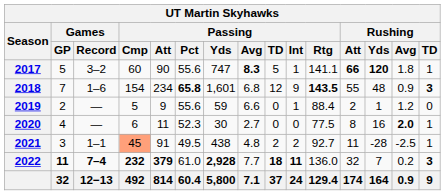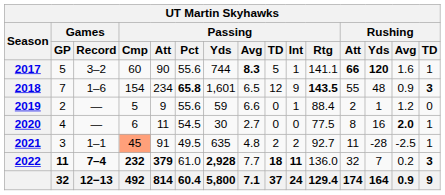(221, 69) 747 -> (221, 69) 744
(406, 69) 1.8 -> (406, 69) 1.6
(252, 87) 6.8 -> (252, 87) 6.5
(189, 124) 52.3 -> (189, 124) 54.5
(221, 143) 438 -> (221, 143) 635
